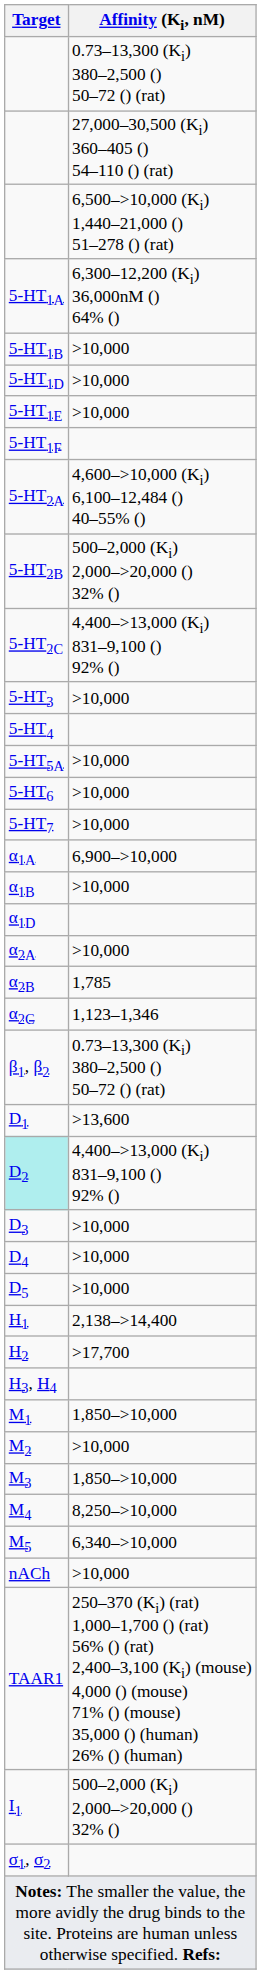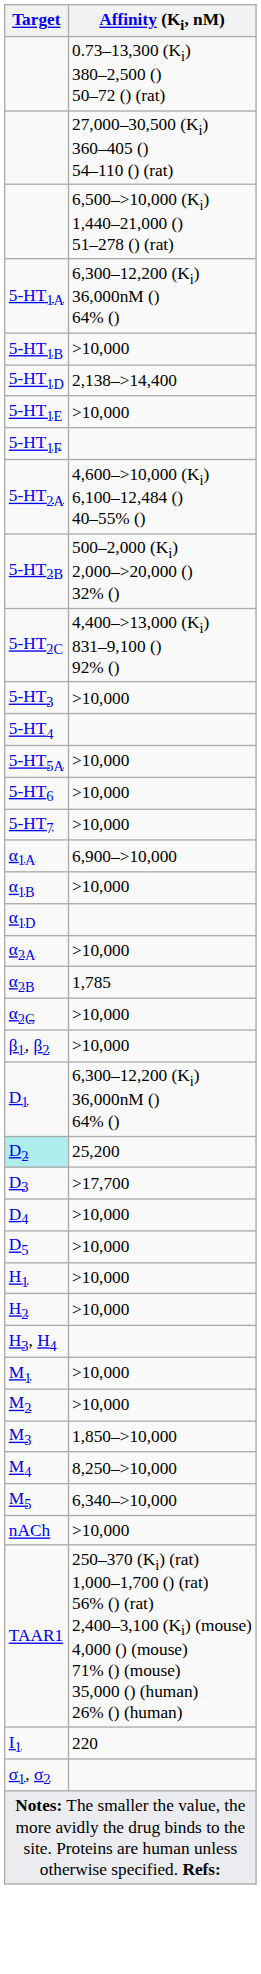(101, 380) >10,000 -> (125, 380) 2,138–>14,400
(115, 1014) 1,123–1,346 -> (101, 1014) >10,000
(131, 1066) 0.73–13,300 (Ki) 380–2,500 () 50–72 () (rat) -> (101, 1045) >10,000
(101, 1119) >13,600 -> (136, 1098) 6,300–12,200 (Ki) 36,000nM () 64% ()
(141, 1172) 4,400–>13,000 (Ki) 831–9,100 () 92% () -> (96, 1151) 25,200
(101, 1225) >10,000 -> (101, 1183) >17,700
(125, 1320) 2,138–>14,400 -> (101, 1278) >10,000
(101, 1352) >17,700 -> (101, 1309) >10,000
(125, 1415) 1,850–>10,000 -> (101, 1372) >10,000
(132, 1807) 500–2,000 (Ki) 2,000–>20,000 () 32% () -> (85, 1743) 220
